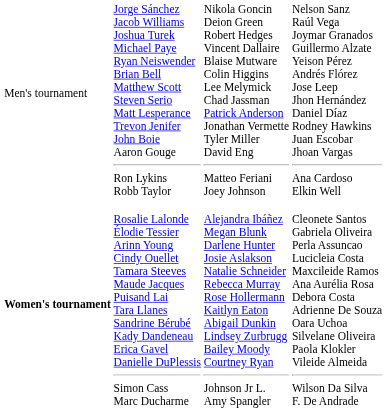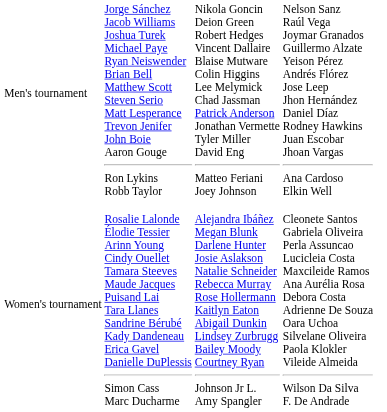(57, 304) bold -> (53, 304) normal
